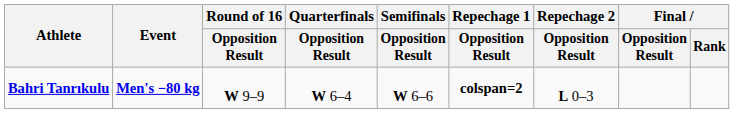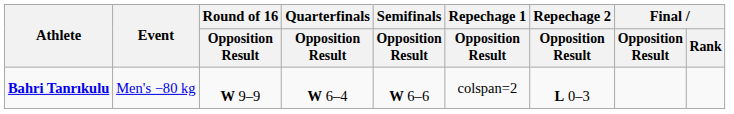(158, 88) bold -> (156, 88) normal
(491, 88) bold -> (487, 88) normal
